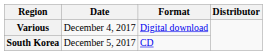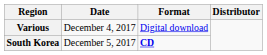(147, 43) normal -> (147, 43) bold
